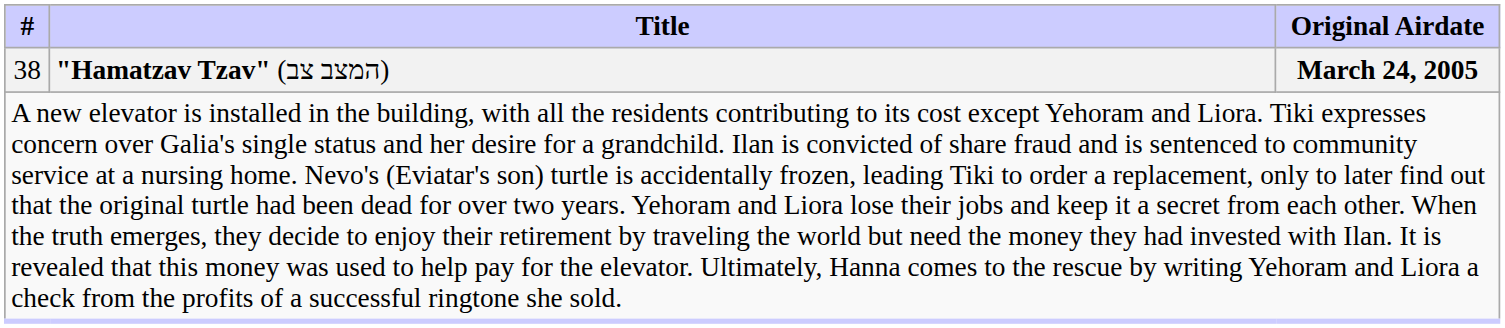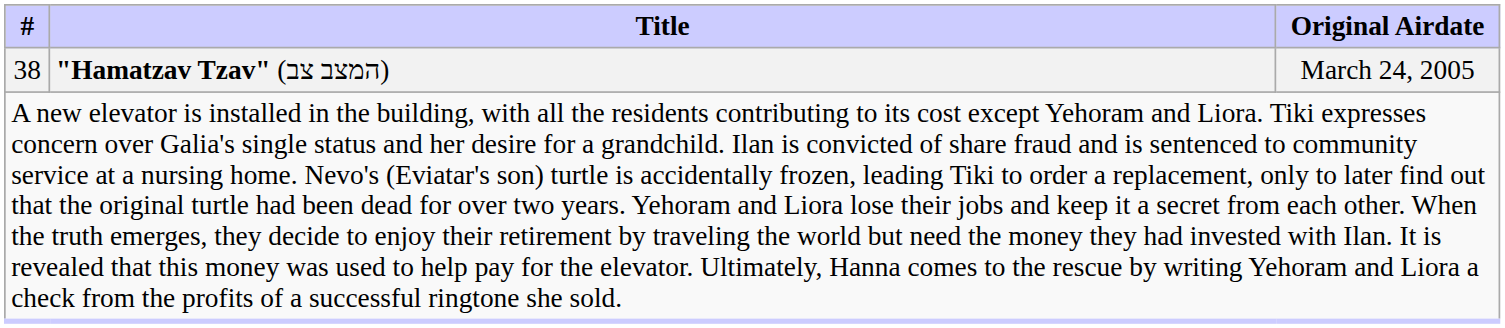(1388, 69) bold -> (1388, 69) normal
